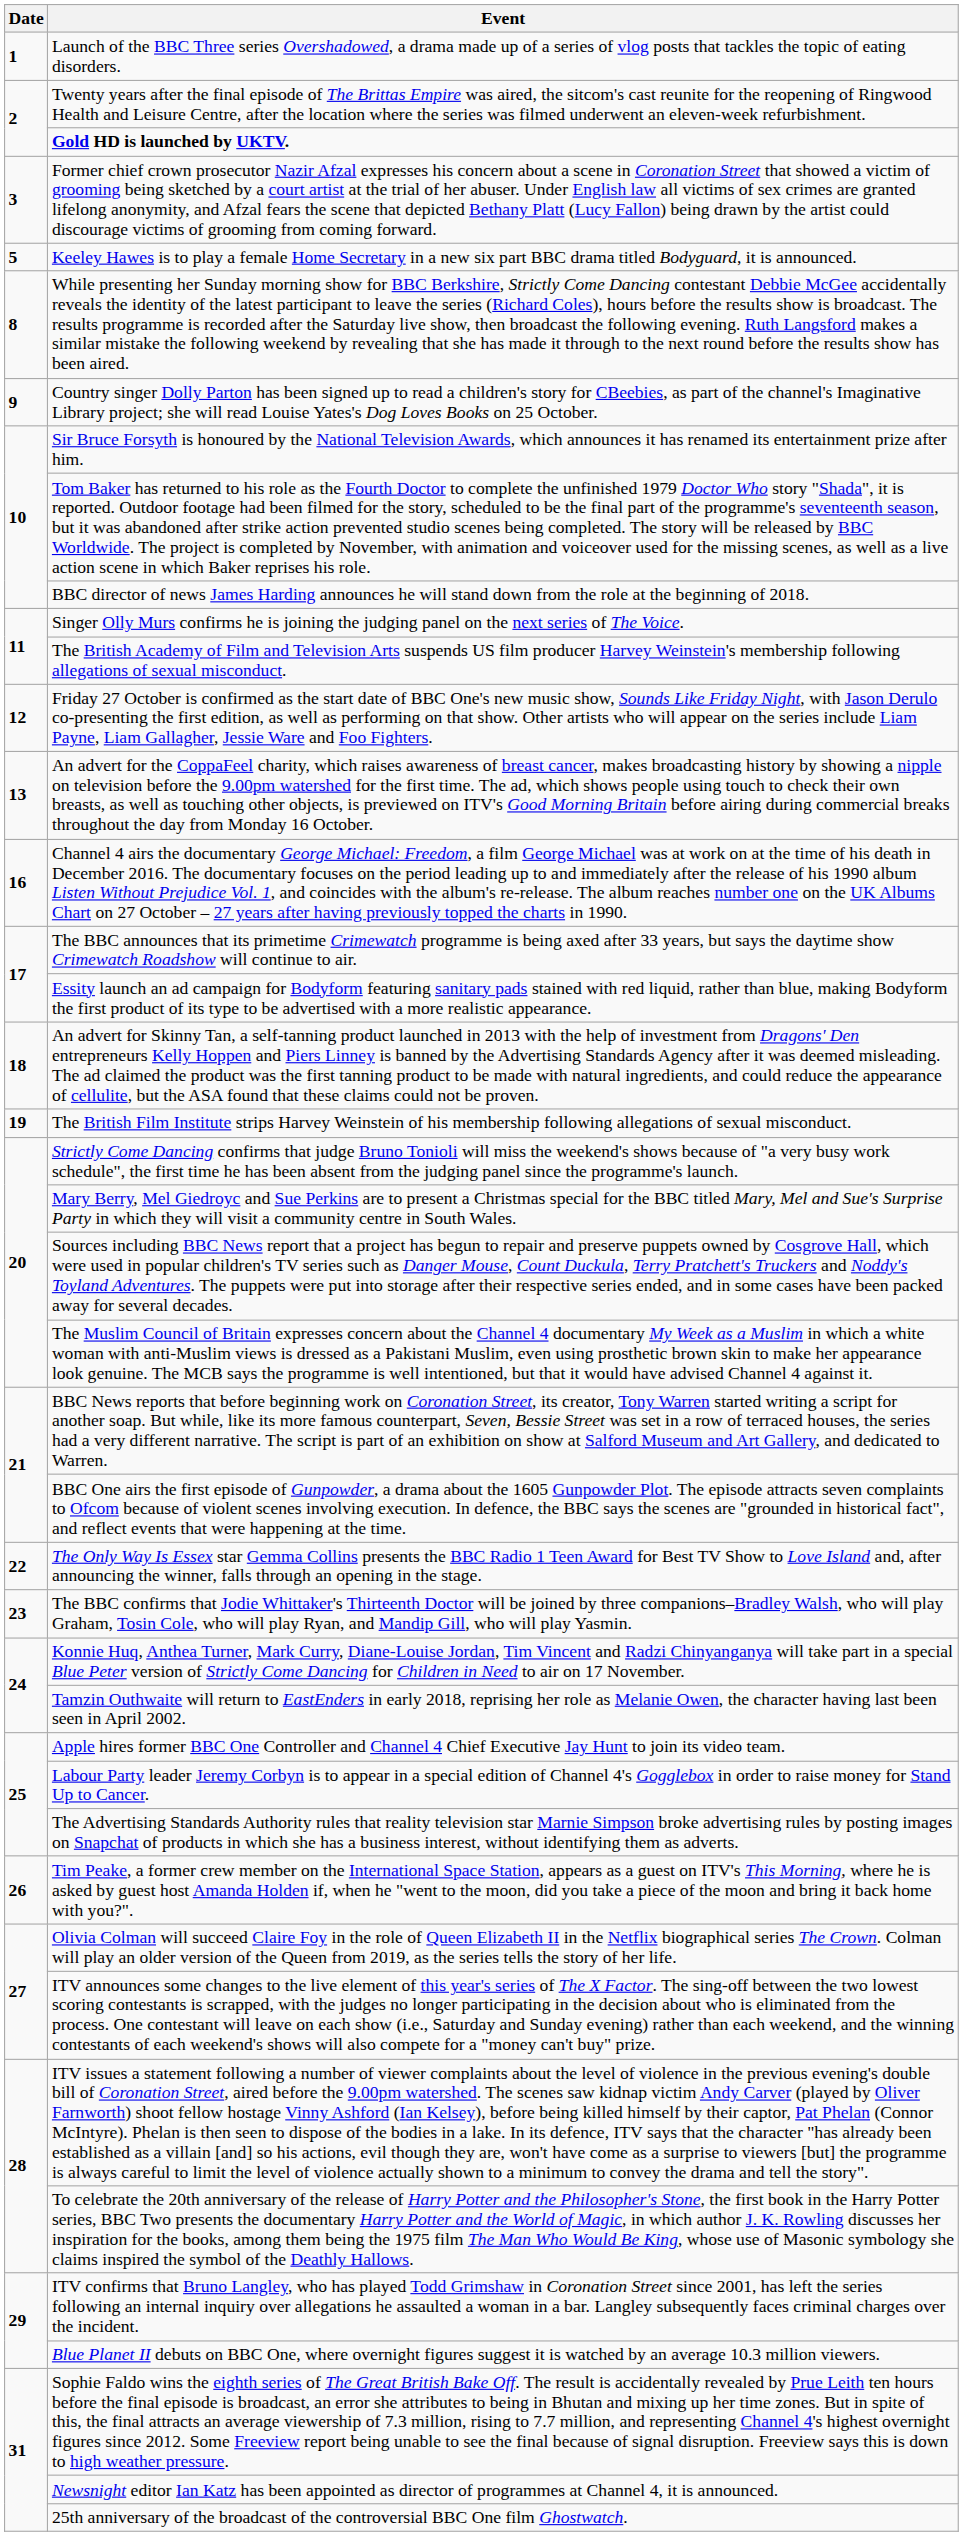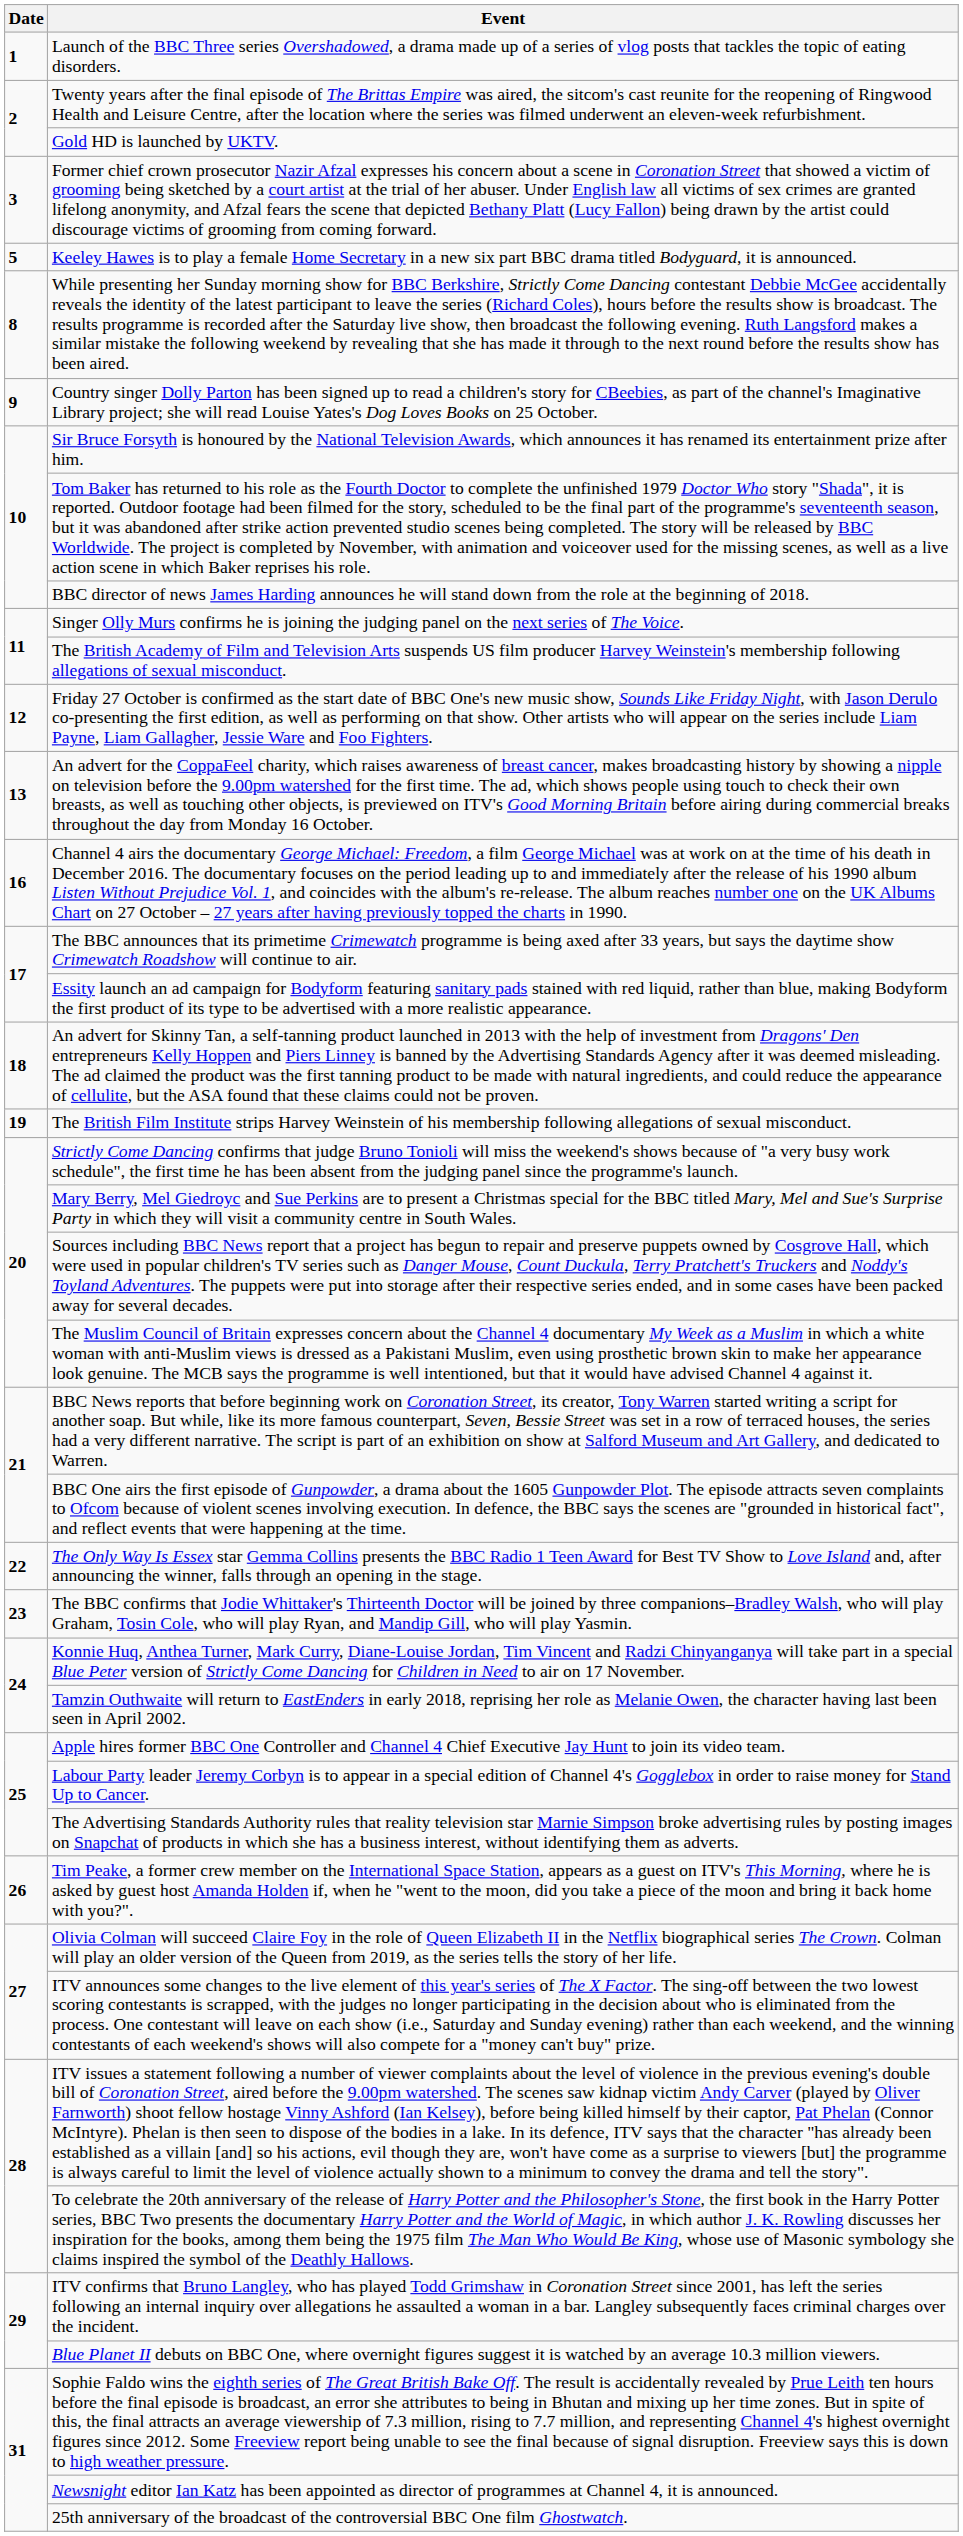(171, 141) bold -> (165, 141) normal
